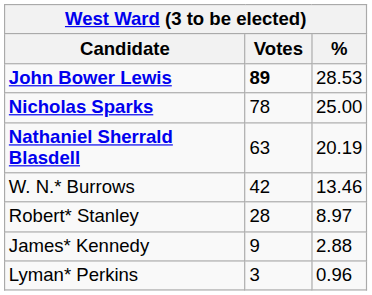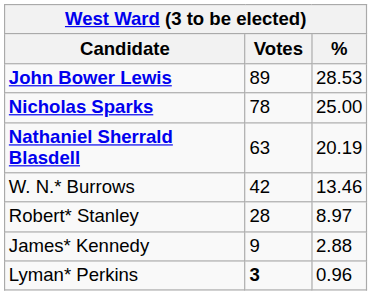(260, 78) bold -> (260, 78) normal
(255, 275) normal -> (255, 275) bold
